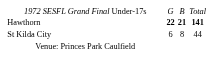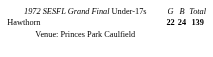(182, 23) 21 -> (182, 23) 24
(198, 23) 141 -> (198, 23) 139
- row: (29, 34)
